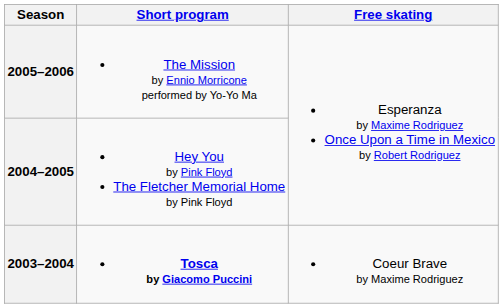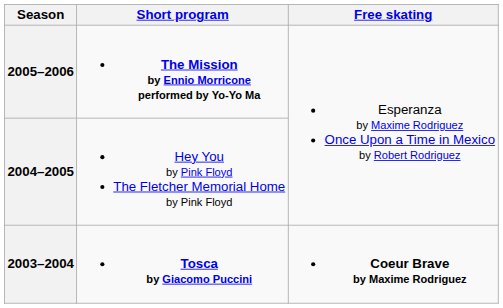(183, 79) normal -> (183, 79) bold
(393, 272) normal -> (393, 272) bold
